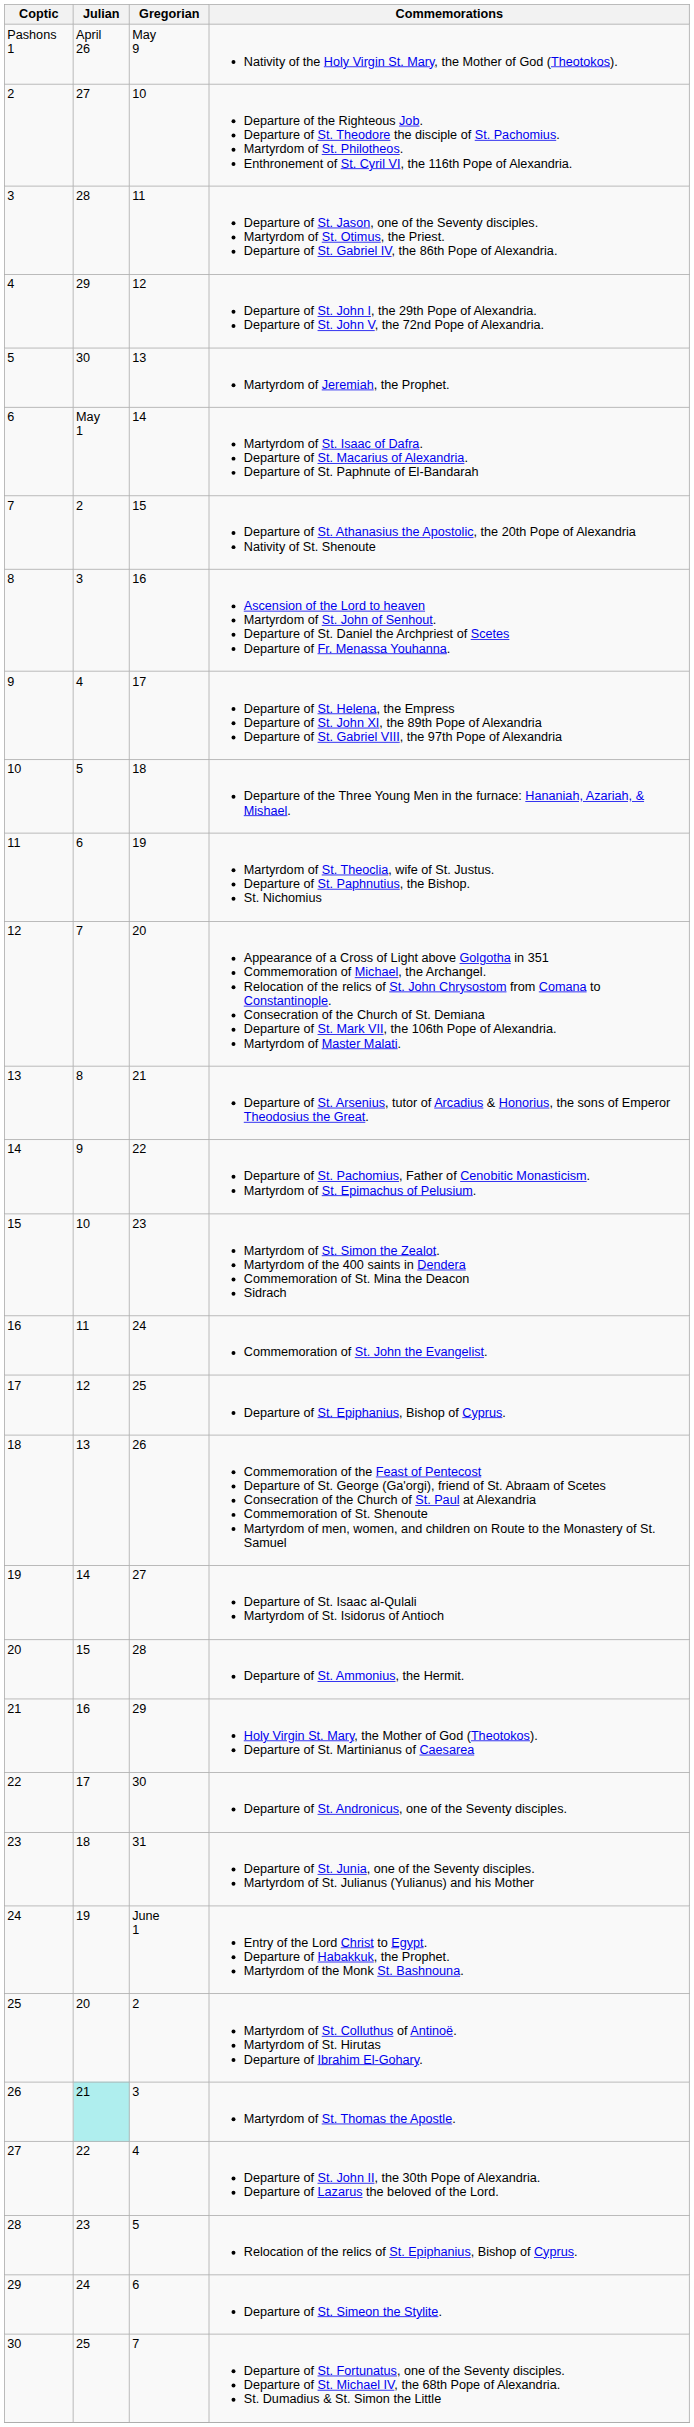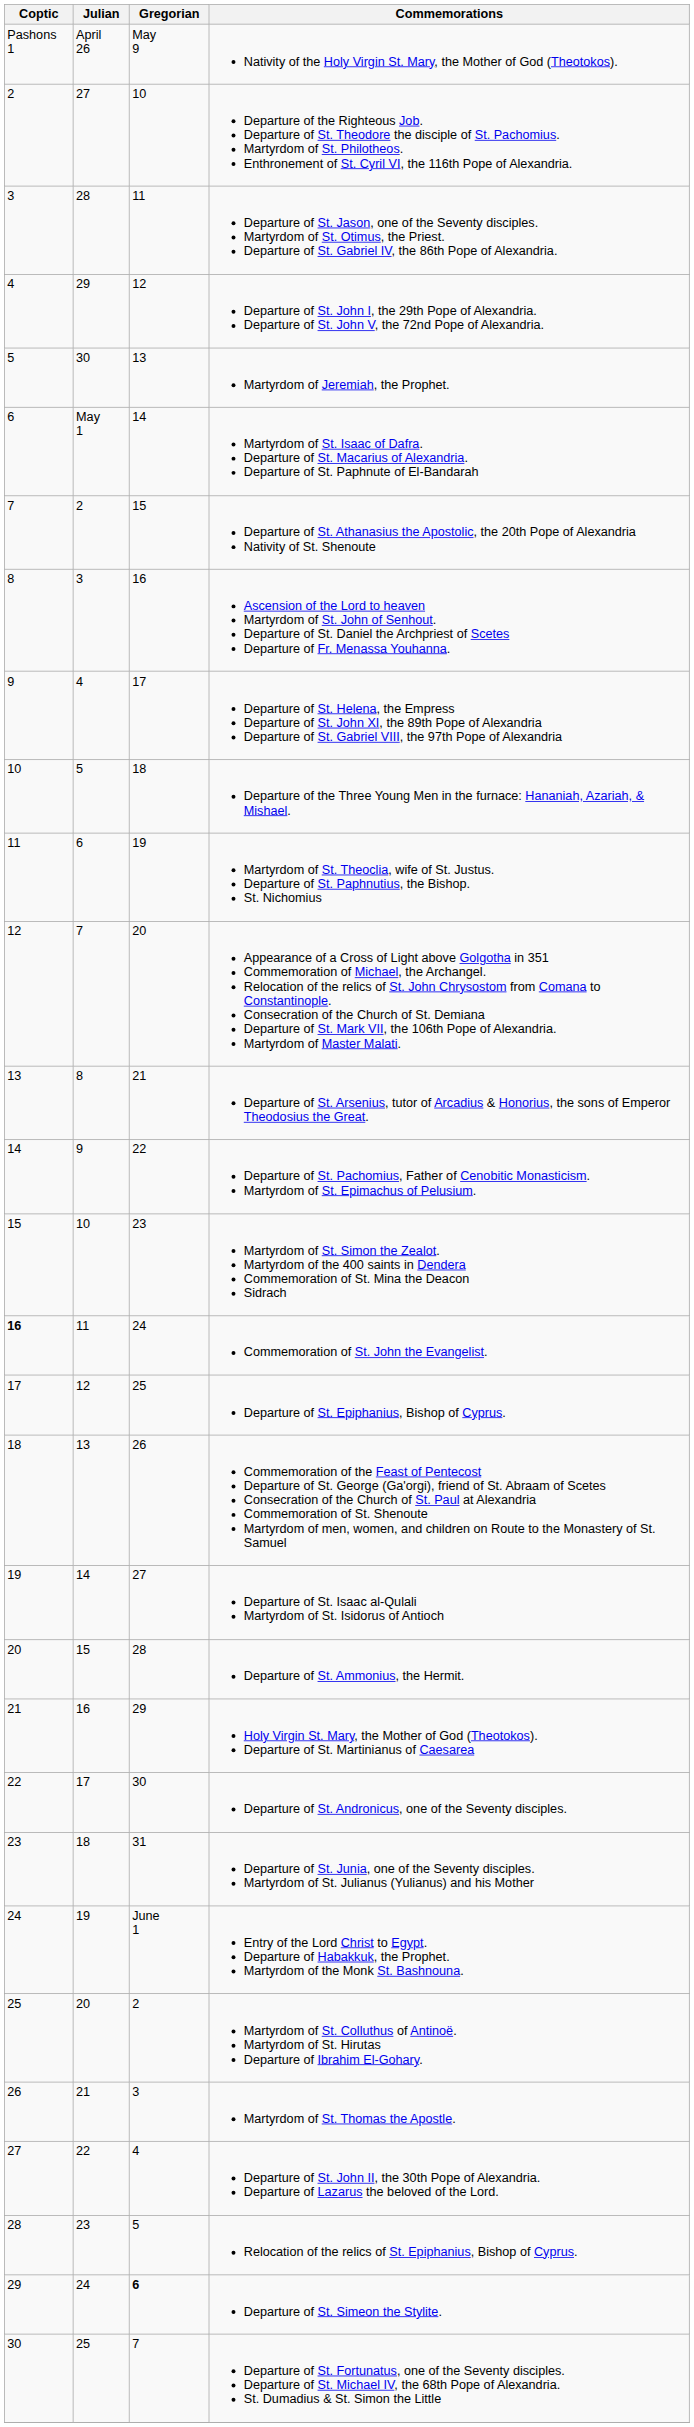(14, 1325) normal -> (14, 1325) bold
(83, 2092) paleturquoise background -> (83, 2092) no background
(136, 2284) normal -> (136, 2284) bold
